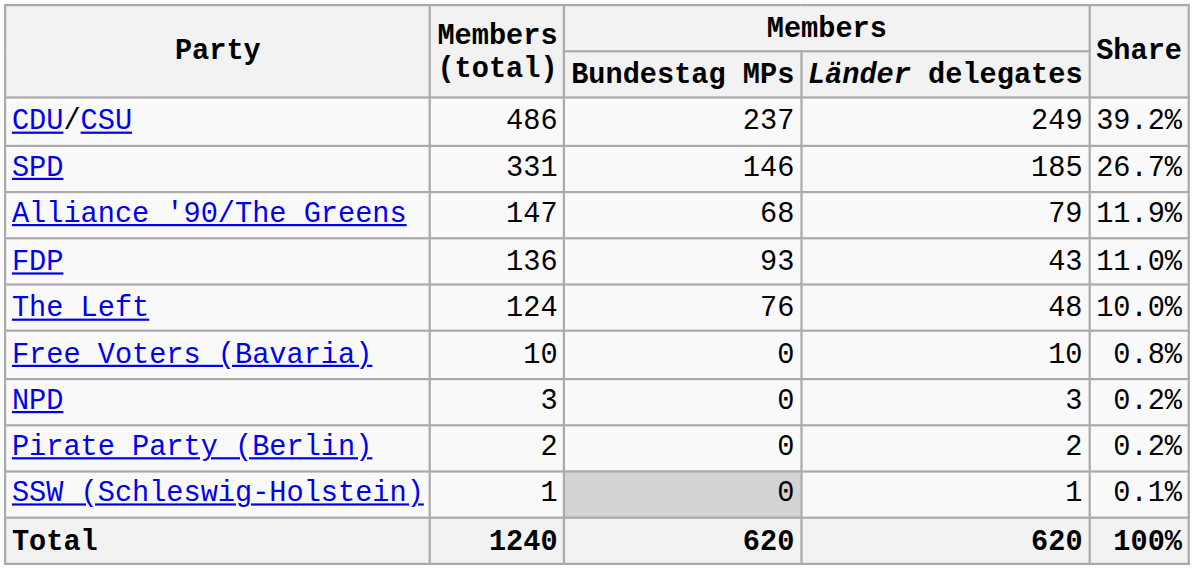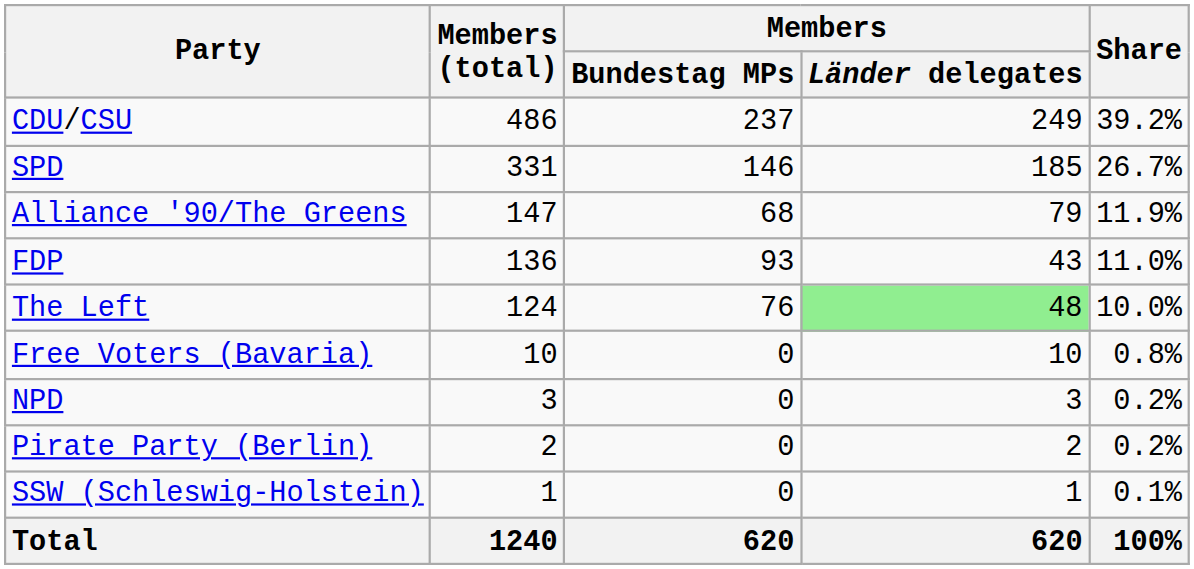(1065, 308) no background -> (1065, 308) lightgreen background
(786, 495) lightgrey background -> (786, 495) no background
